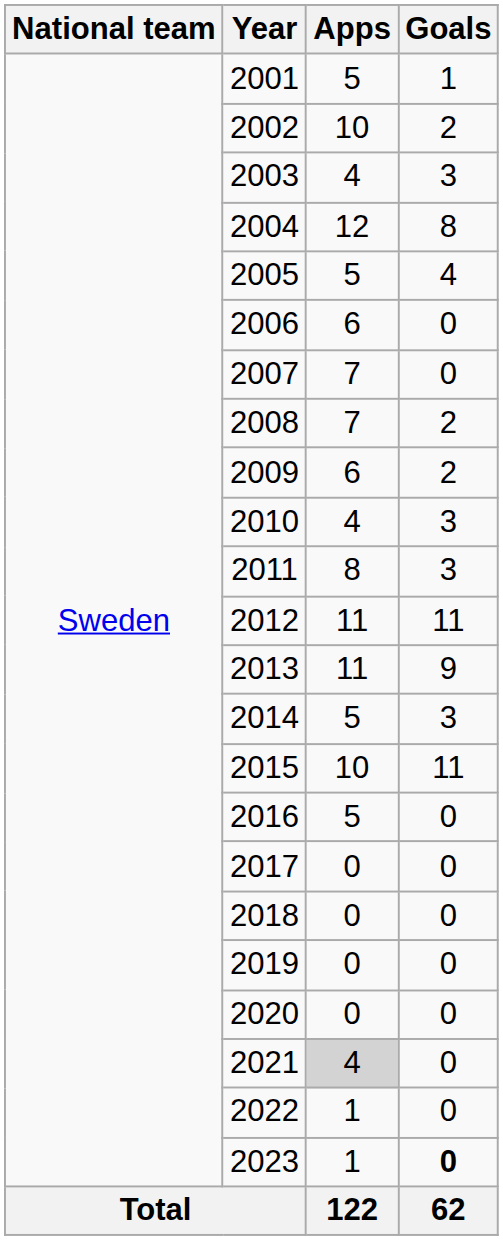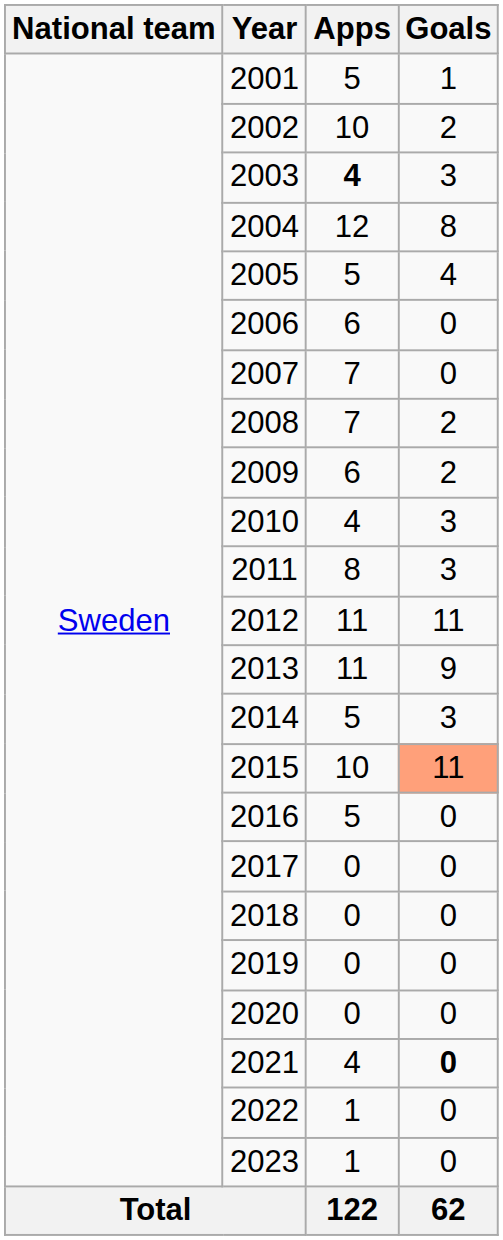(352, 176) normal -> (352, 176) bold
(448, 767) no background -> (448, 767) lightsalmon background
(352, 1062) lightgrey background -> (352, 1062) no background
(448, 1062) normal -> (448, 1062) bold
(448, 1161) bold -> (448, 1161) normal
